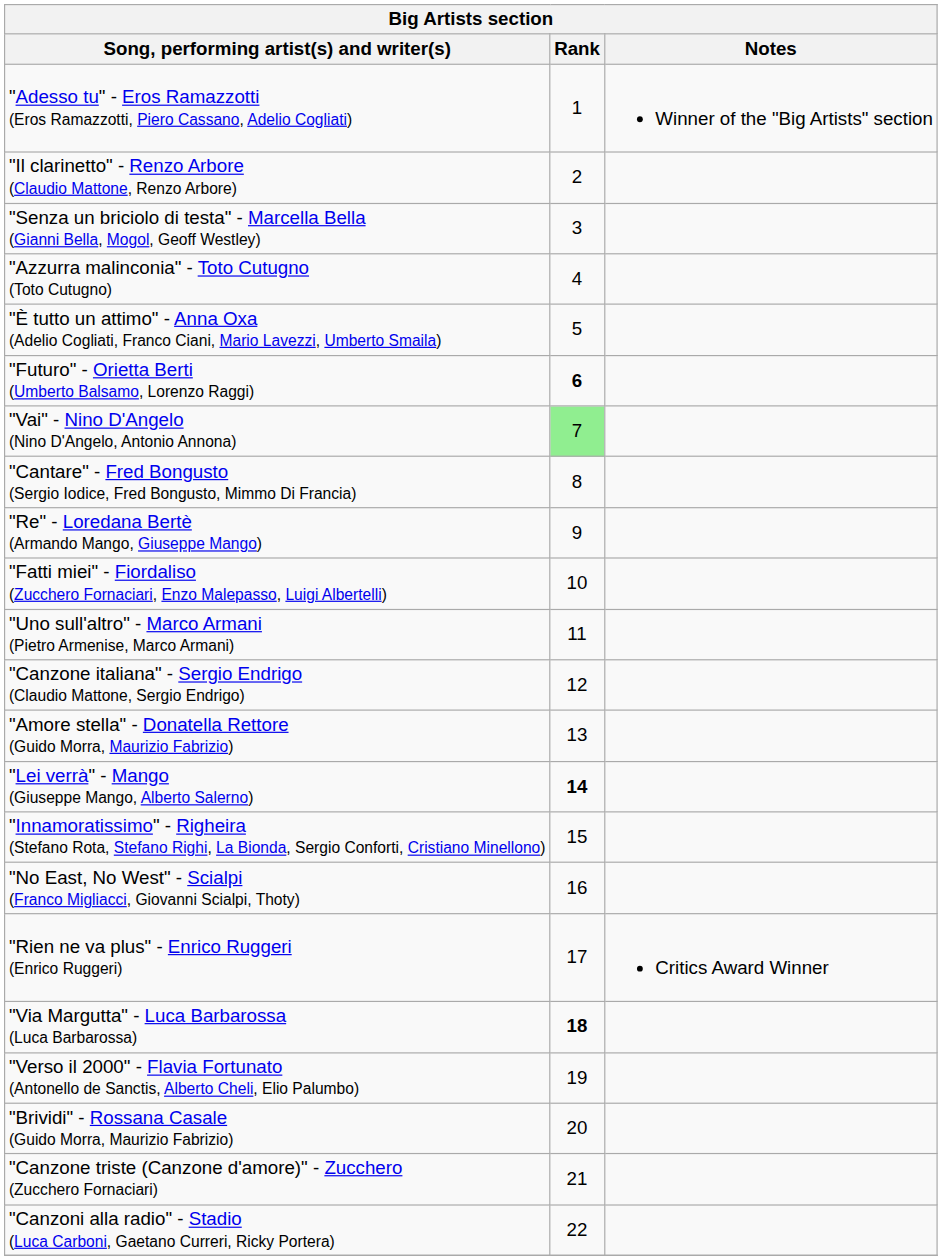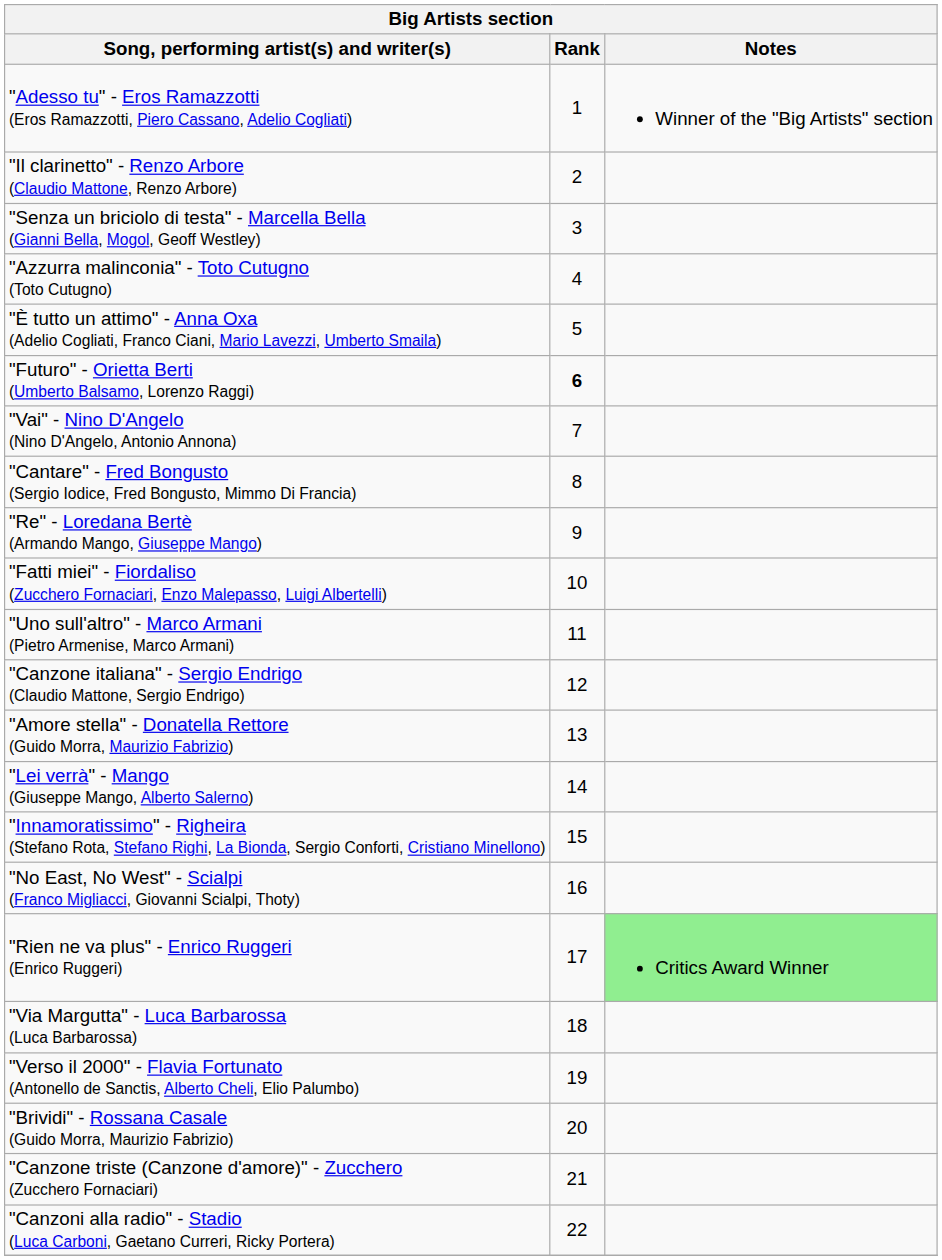(577, 431) lightgreen background -> (577, 431) no background
(577, 786) bold -> (577, 786) normal
(771, 968) no background -> (771, 968) lightgreen background
(577, 1026) bold -> (577, 1026) normal
